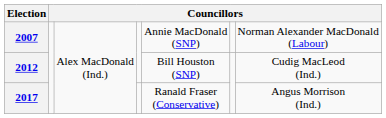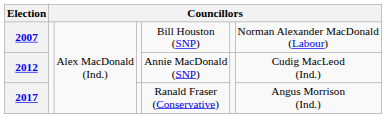(186, 37) Annie MacDonald (SNP) -> (186, 37) Bill Houston (SNP)
(186, 67) Bill Houston (SNP) -> (186, 67) Annie MacDonald (SNP)
